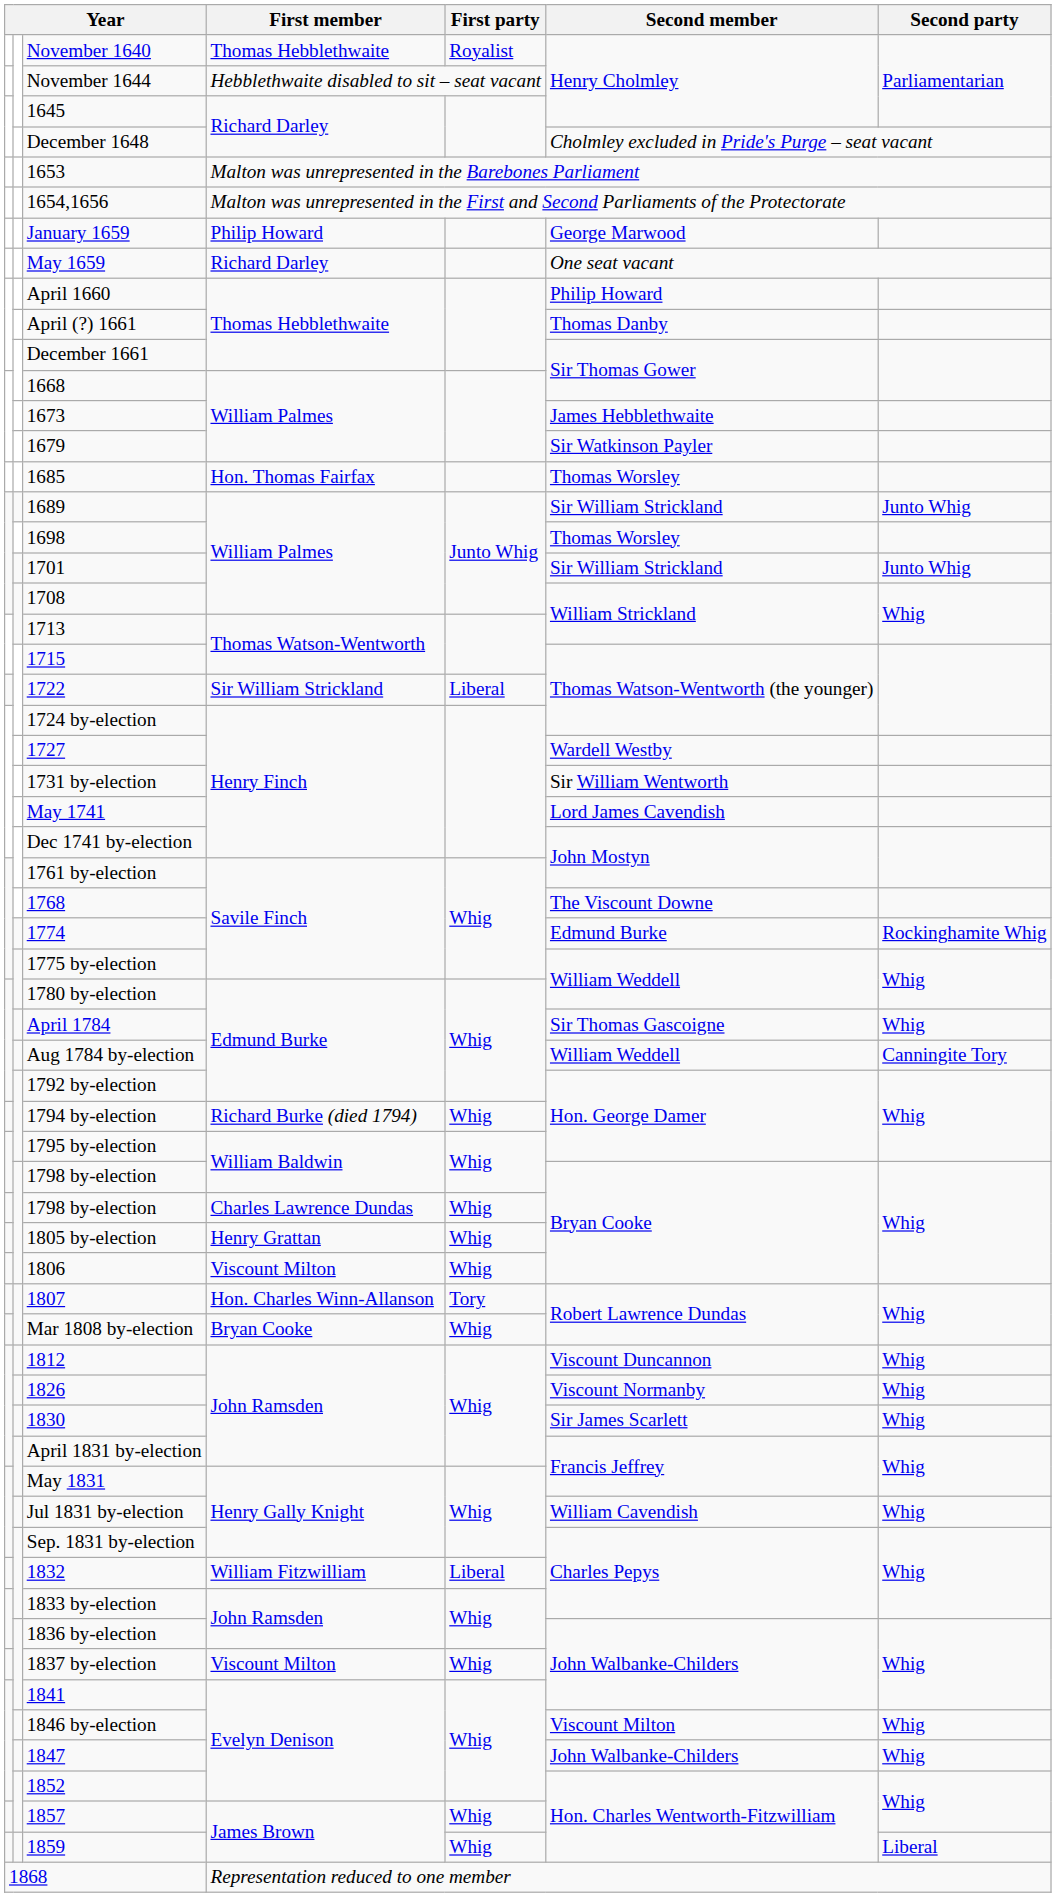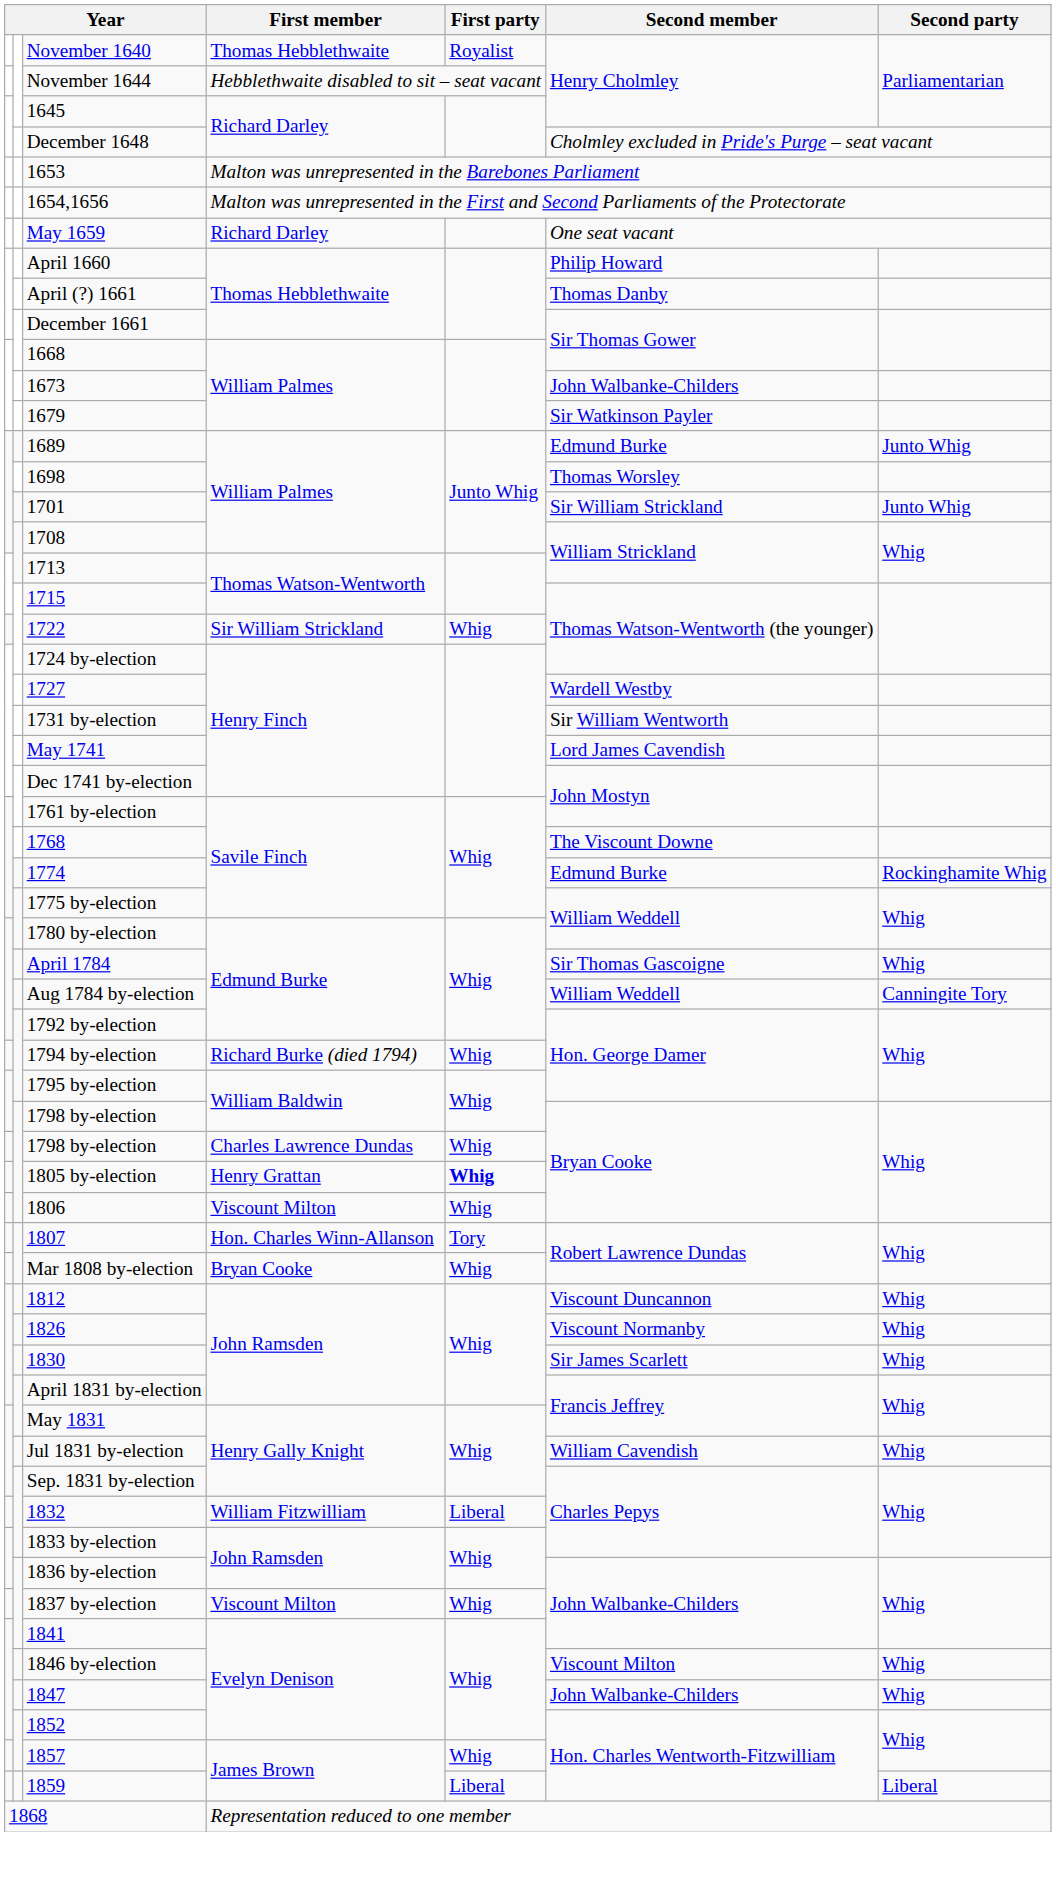- row: (78, 232)
(632, 415) James Hebblethwaite -> (644, 385) John Walbanke-Childers
- row: (46, 476)
(636, 506) Sir William Strickland -> (608, 446) Edmund Burke
(477, 689) Liberal -> (471, 628) Whig
(471, 1237) normal -> (472, 1176) bold
(471, 1846) Whig -> (477, 1785) Liberal
